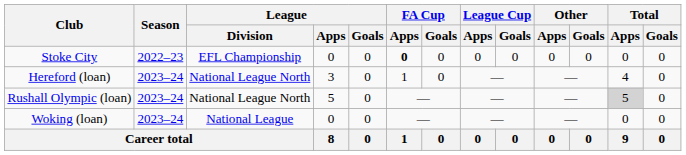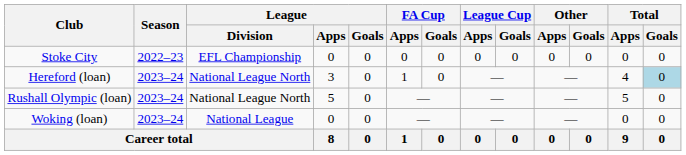(404, 56) bold -> (404, 56) normal
(662, 77) no background -> (662, 77) lightblue background
(625, 98) lightgrey background -> (625, 98) no background
